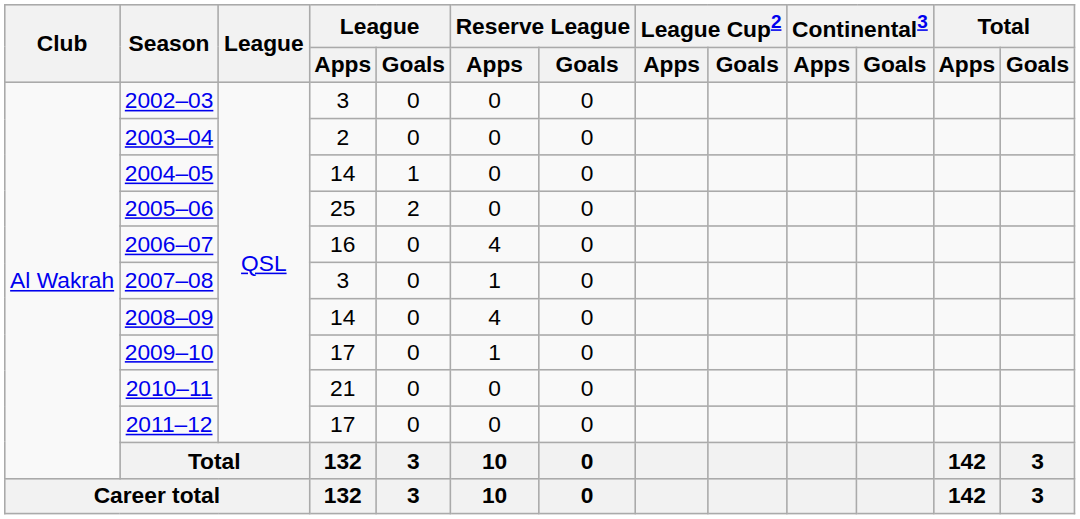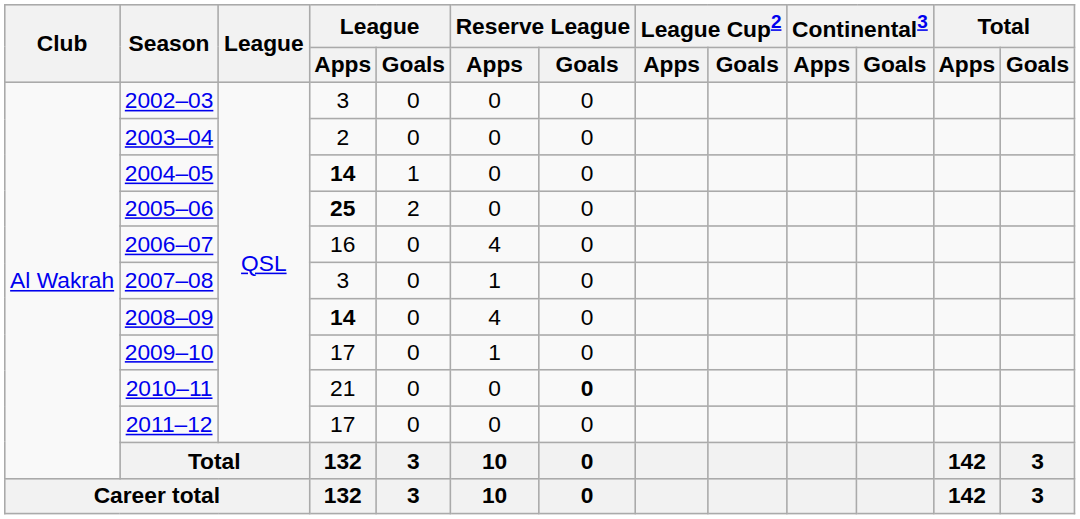(343, 173) normal -> (343, 173) bold
(343, 209) normal -> (343, 209) bold
(343, 317) normal -> (343, 317) bold
(587, 389) normal -> (587, 389) bold
